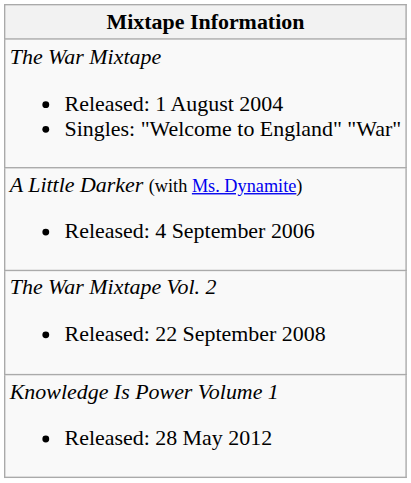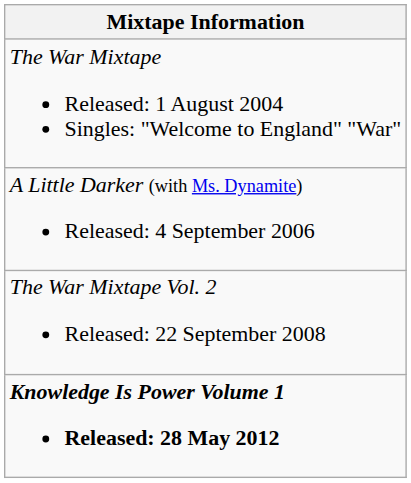(205, 415) normal -> (205, 415) bold
